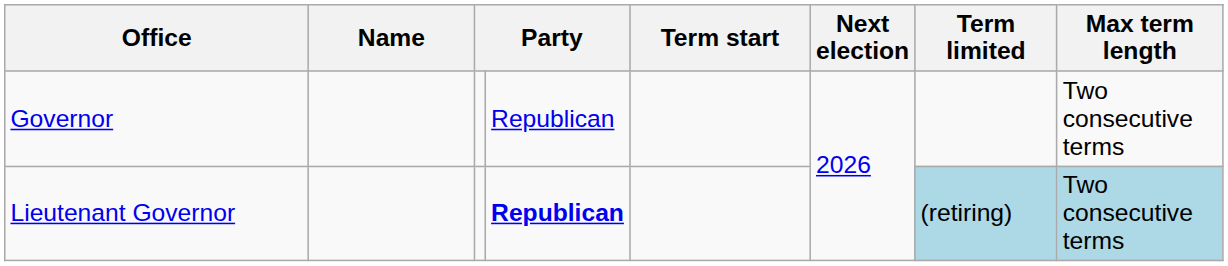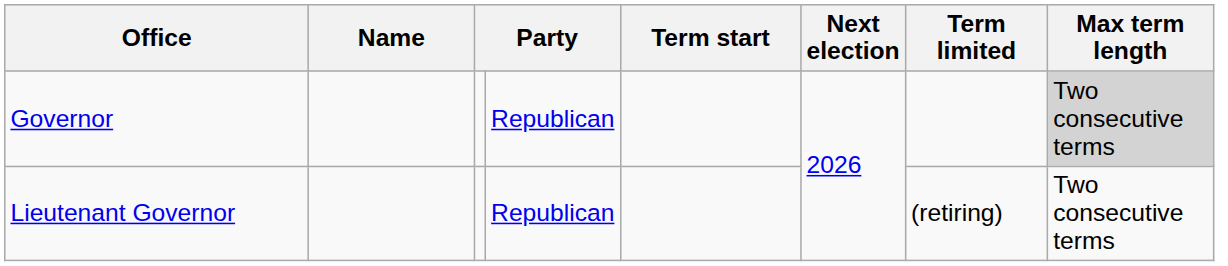(1128, 118) no background -> (1118, 118) lightgrey background
(558, 213) bold -> (553, 213) normal
(966, 213) lightblue background -> (957, 213) no background
(1128, 213) lightblue background -> (1118, 213) no background
